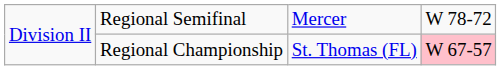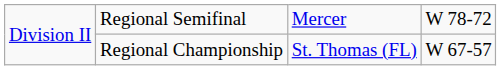(459, 49) pink background -> (459, 49) no background
